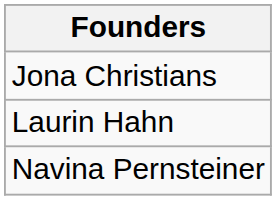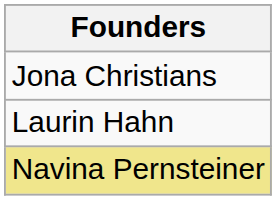(138, 169) no background -> (138, 169) khaki background
